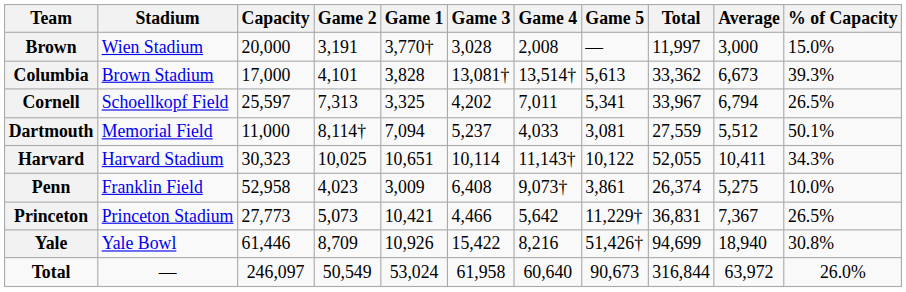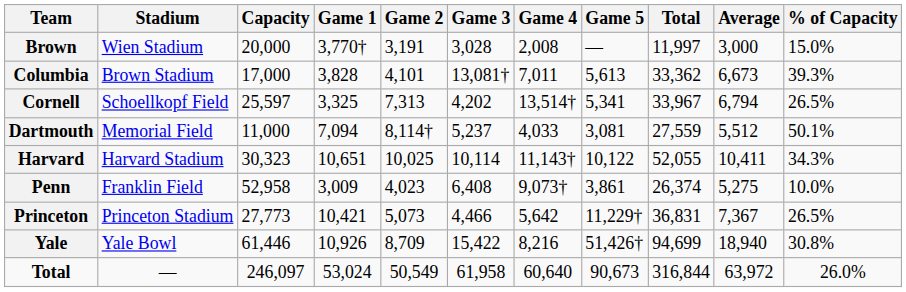columns swapped: (414, 18) <-> (347, 18)
(547, 74) 13,514† -> (538, 74) 7,011
(538, 103) 7,011 -> (547, 103) 13,514†
